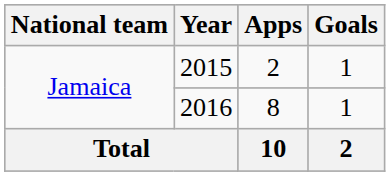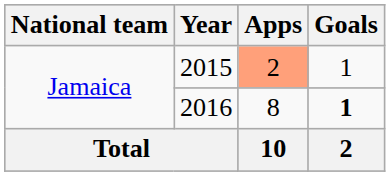(273, 66) no background -> (273, 66) lightsalmon background
(346, 107) normal -> (346, 107) bold
